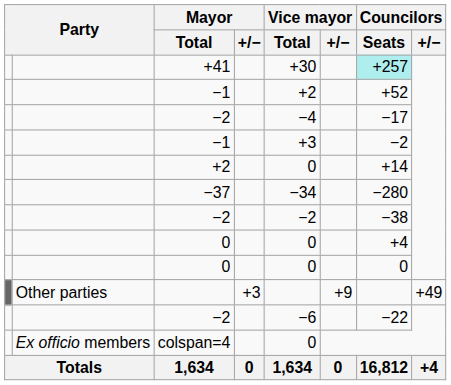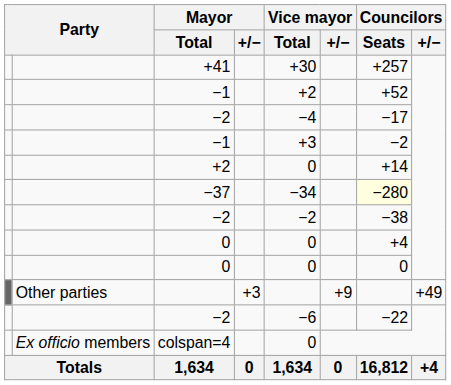(390, 68) paleturquoise background -> (390, 68) no background
(390, 193) no background -> (390, 193) lightyellow background
